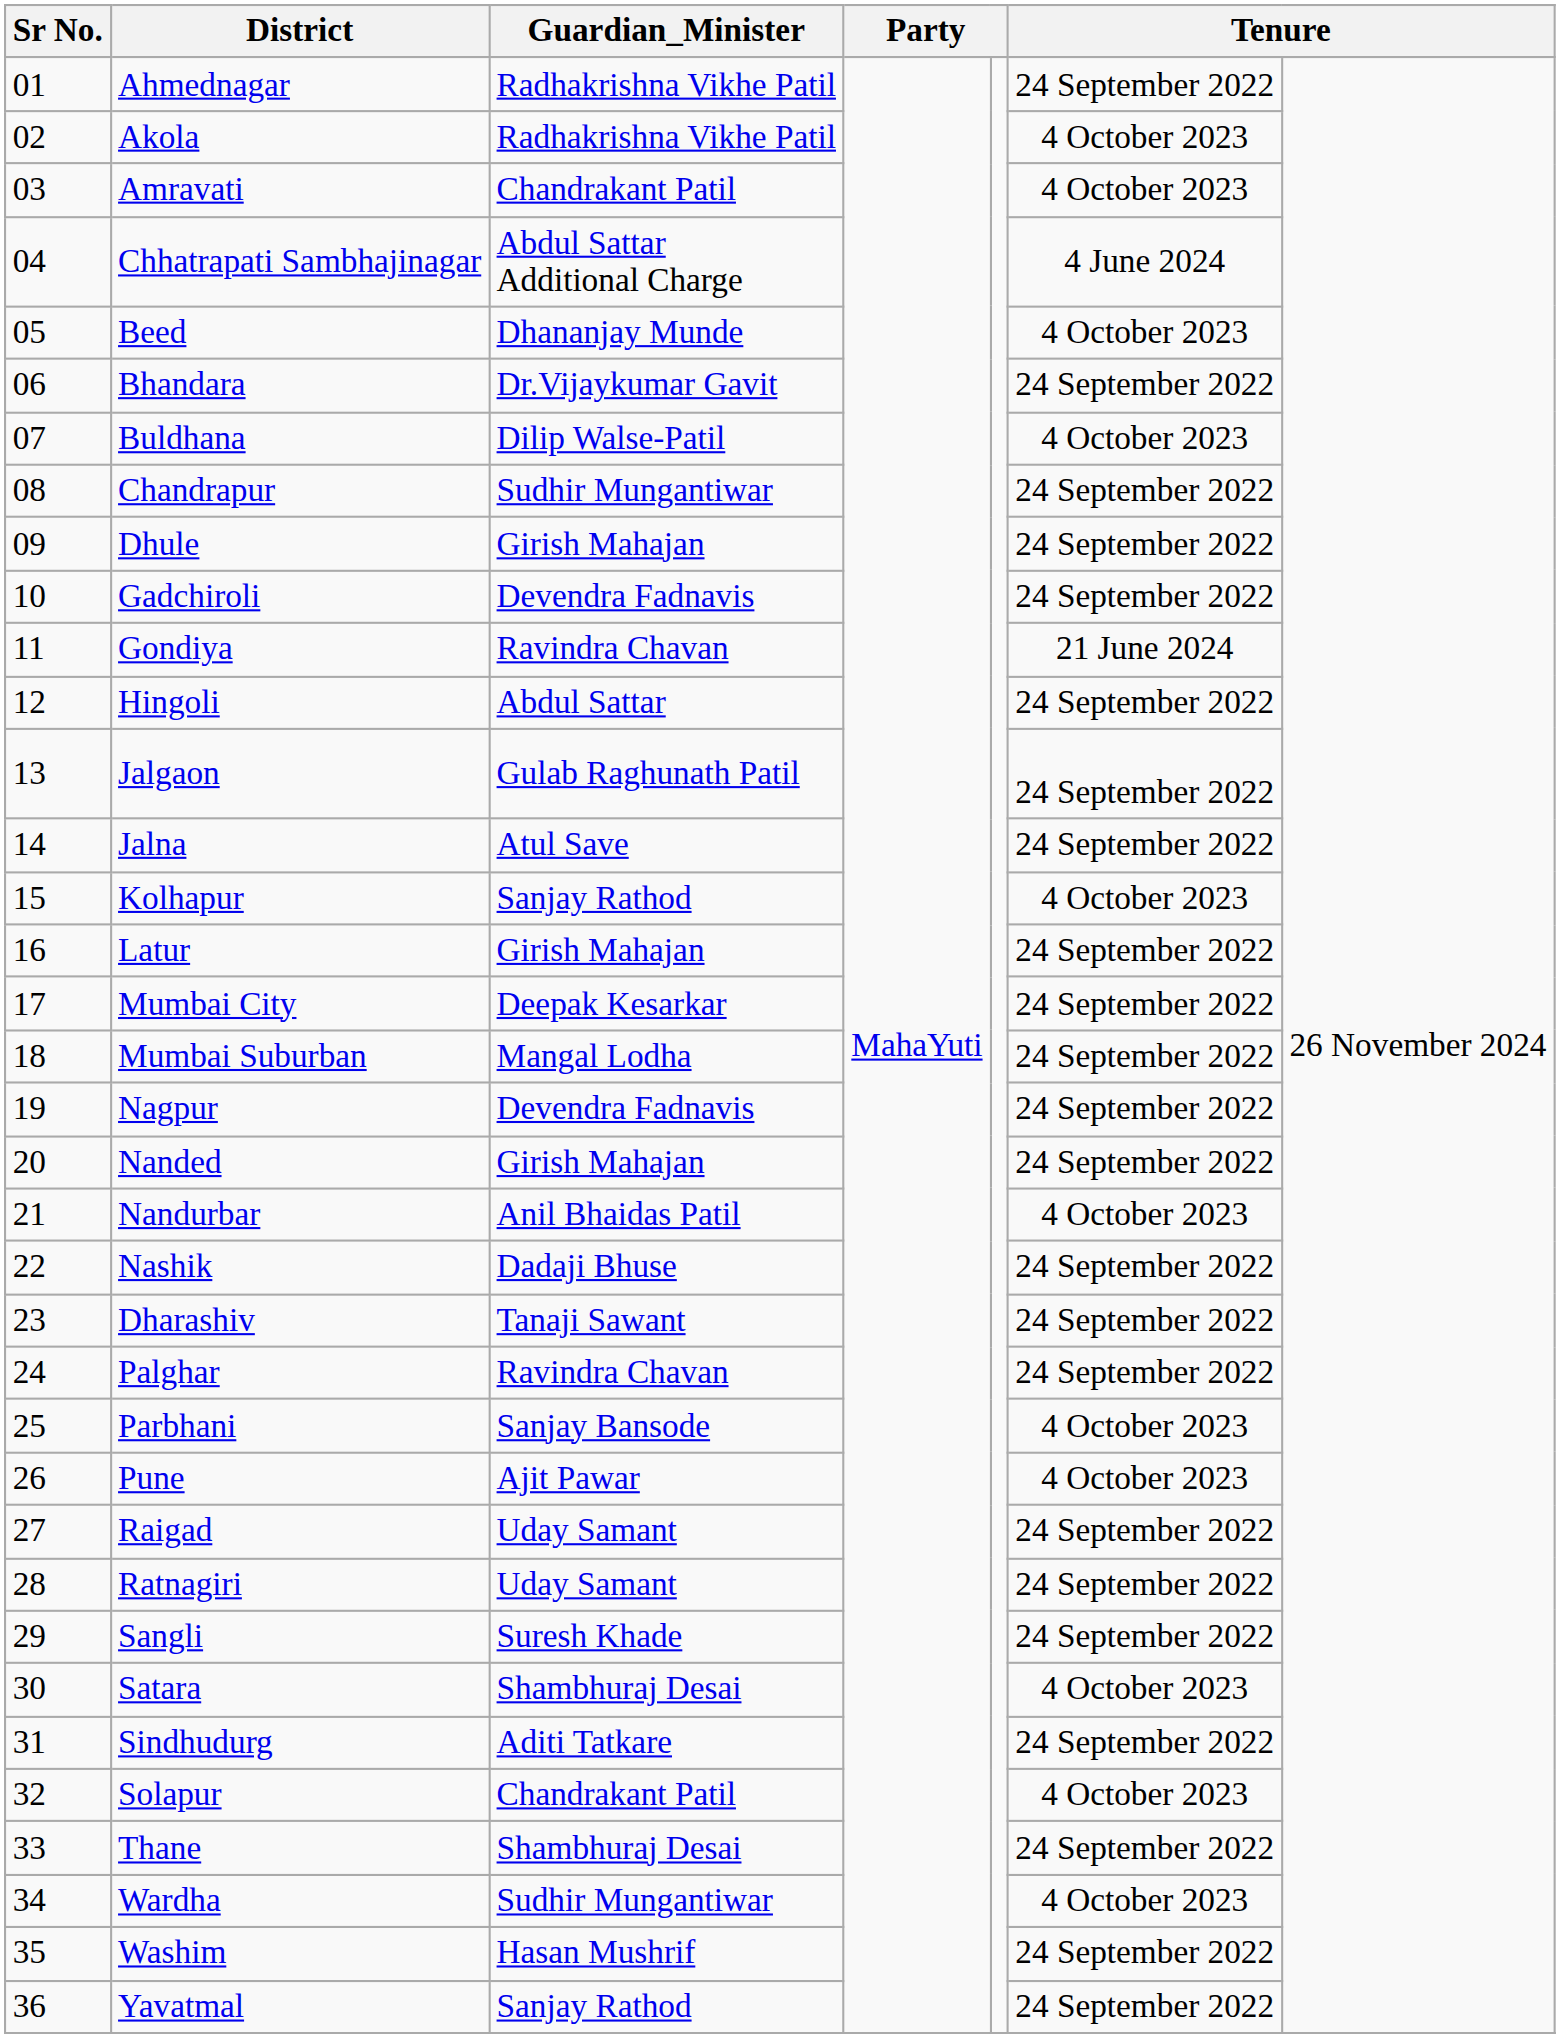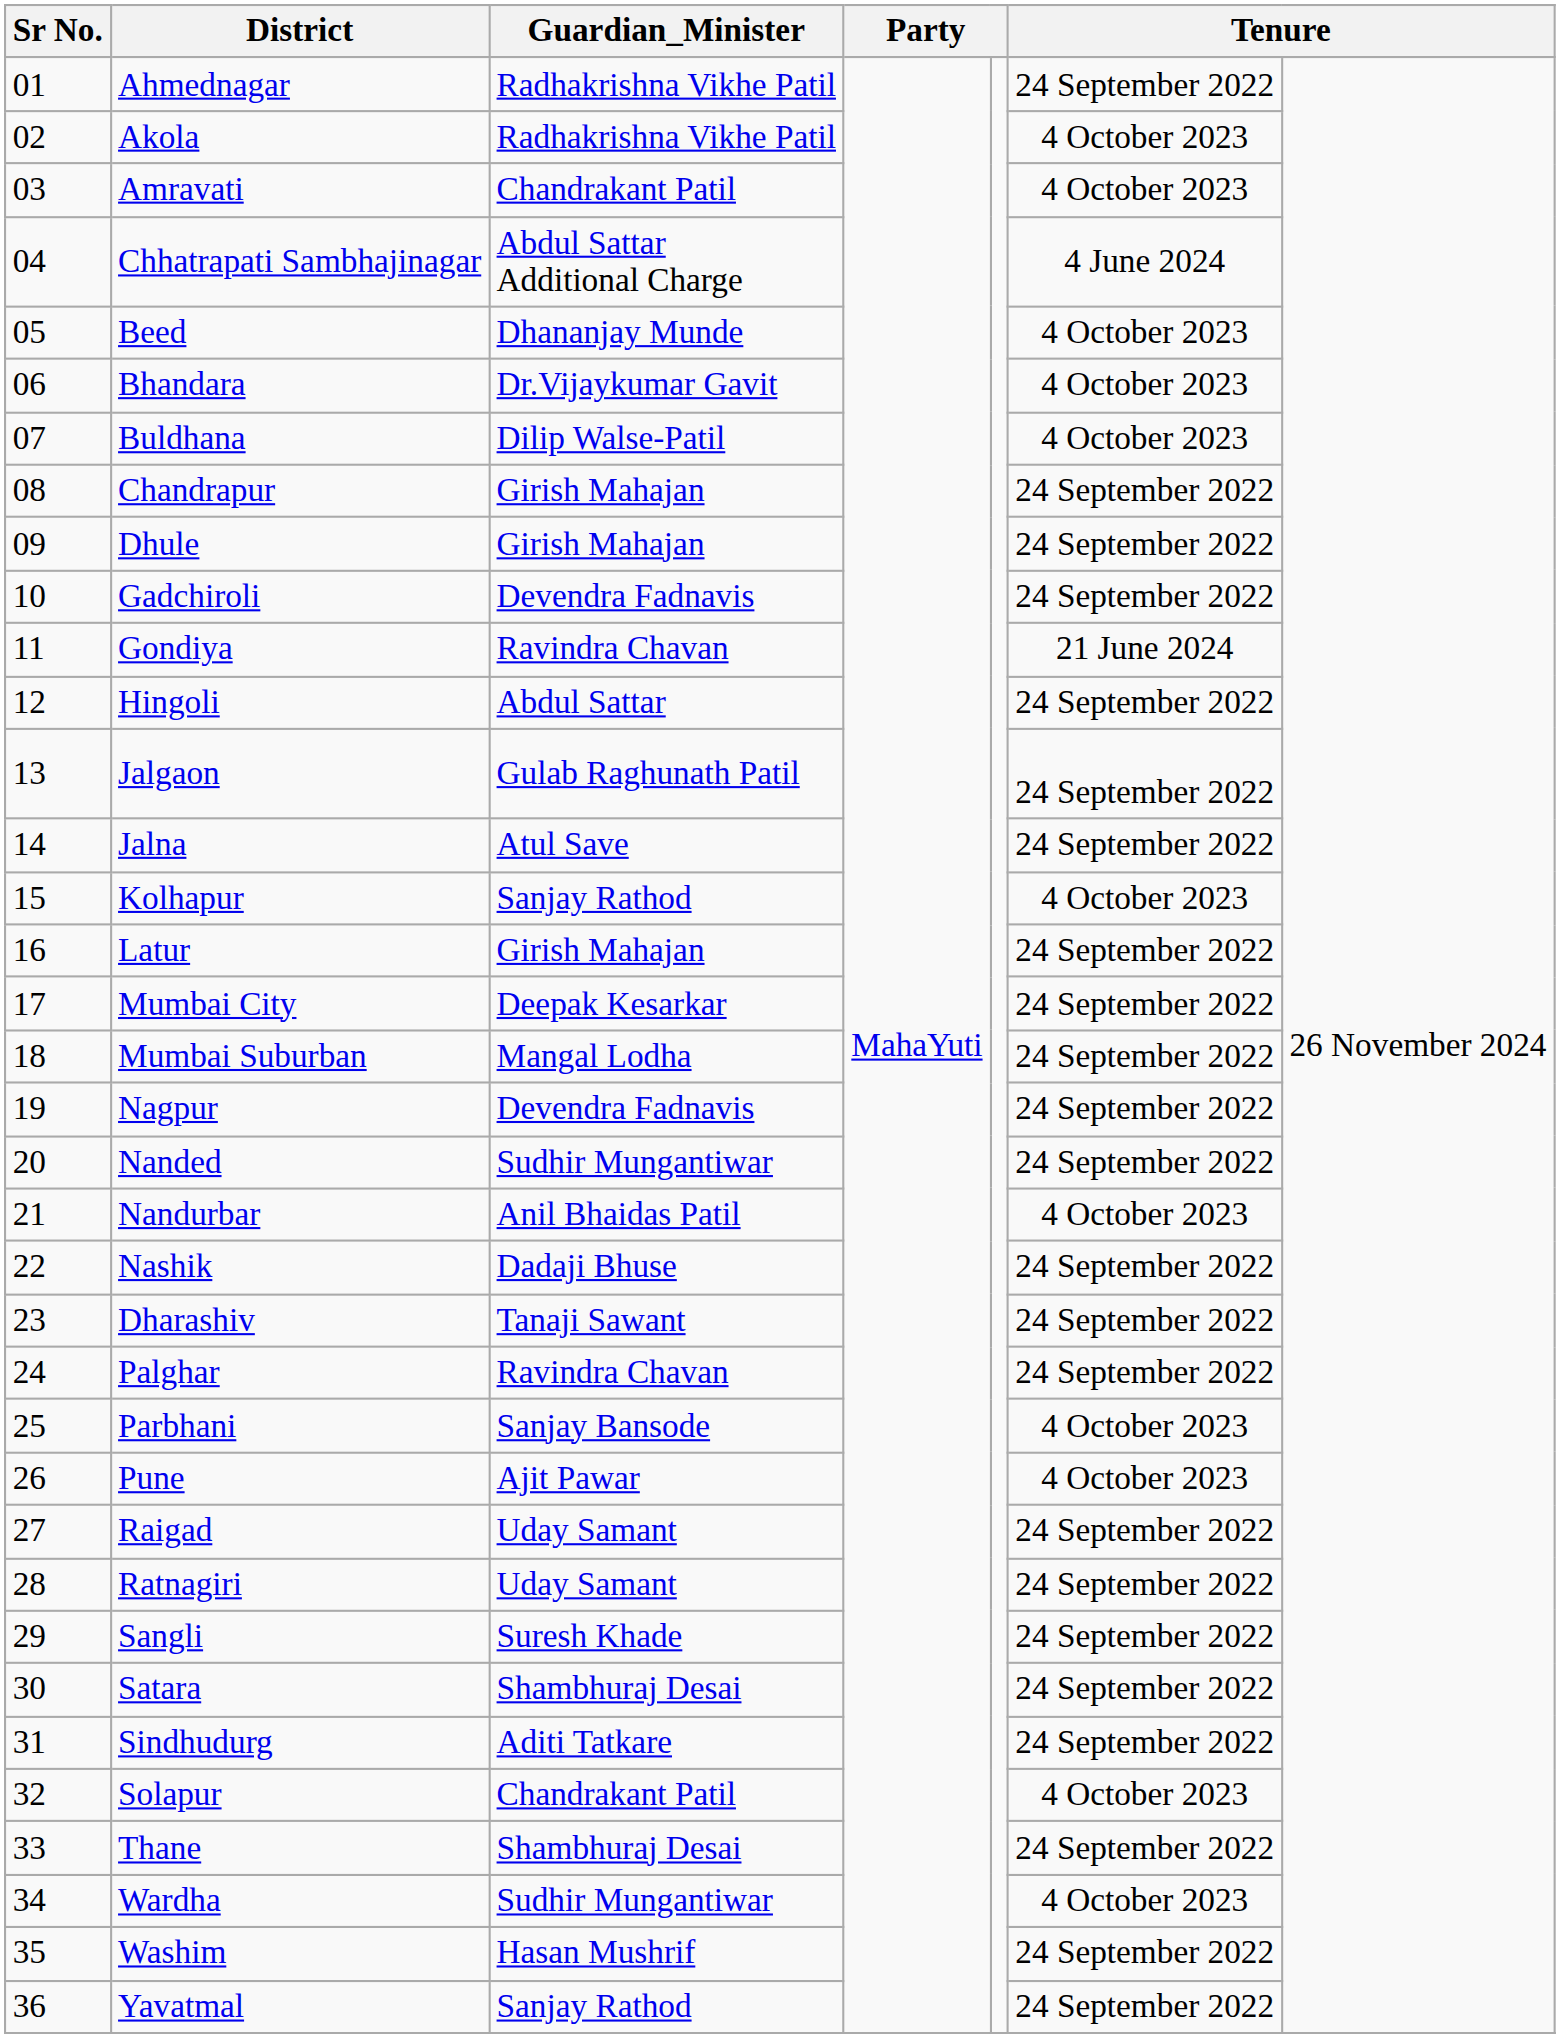(1145, 385) 24 September 2022 -> (1145, 385) 4 October 2023
(635, 490) Sudhir Mungantiwar -> (601, 490) Girish Mahajan
(601, 1161) Girish Mahajan -> (635, 1161) Sudhir Mungantiwar
(1145, 1689) 4 October 2023 -> (1145, 1689) 24 September 2022
